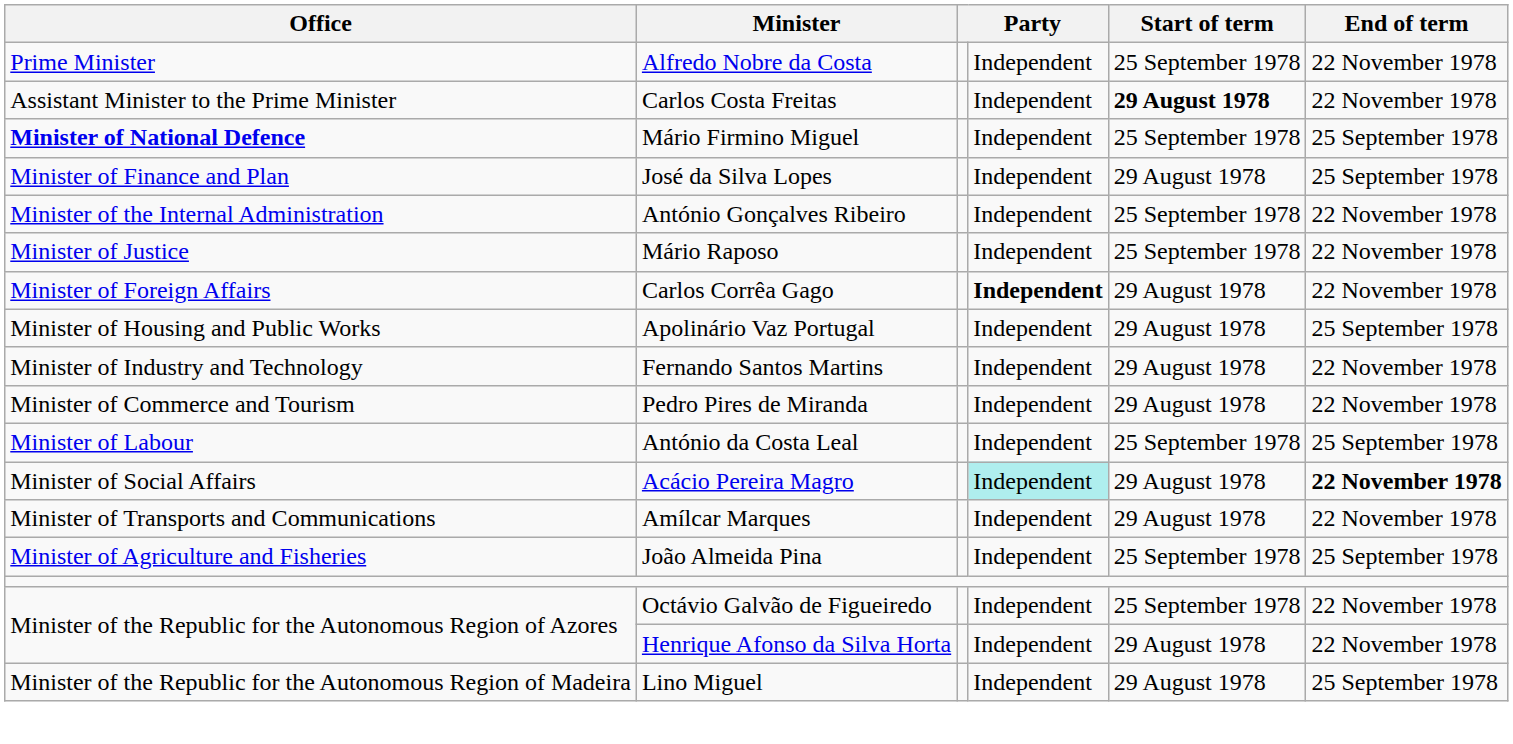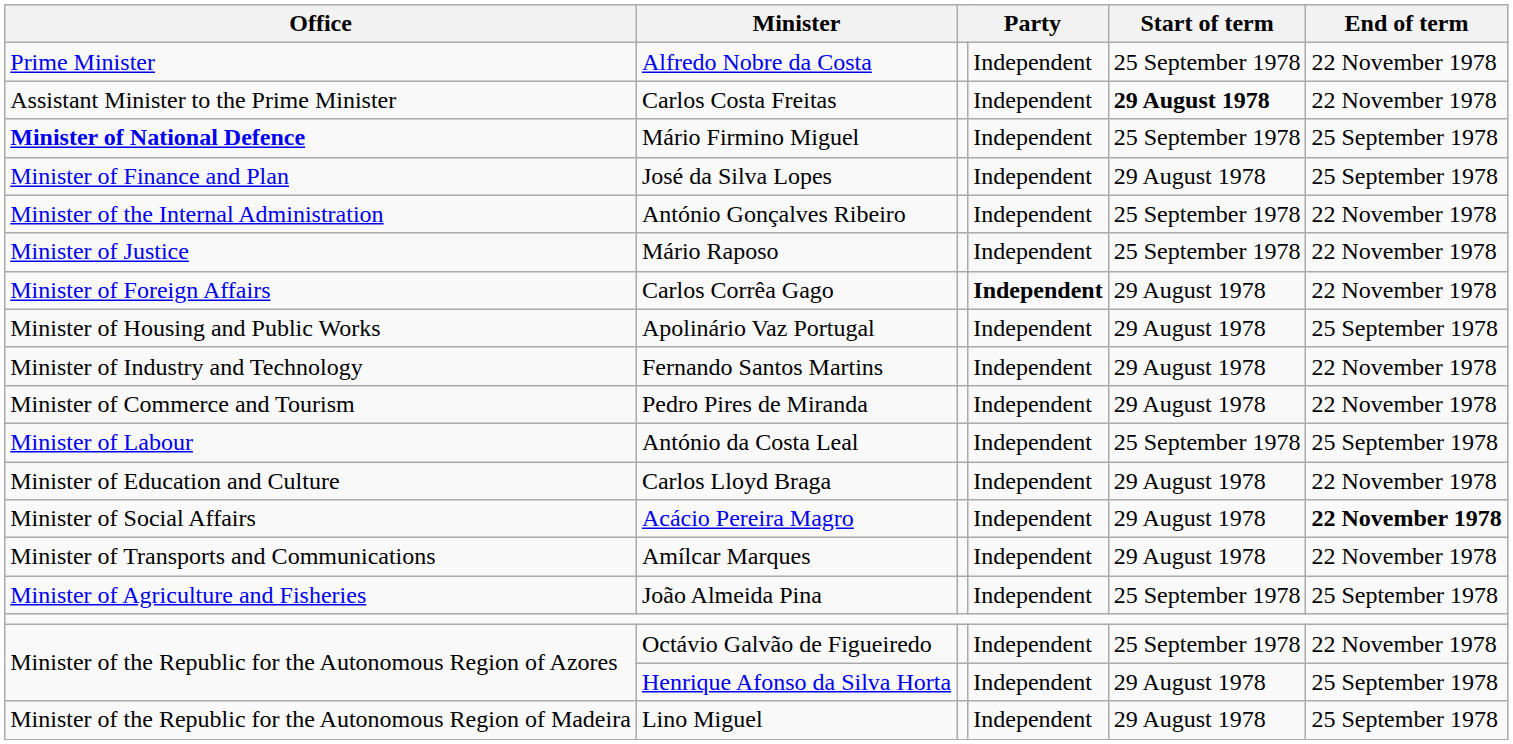+ row: (737, 480)
(1033, 480) paleturquoise background -> (1033, 518) no background
(1404, 643) 22 November 1978 -> (1405, 681) 25 September 1978
